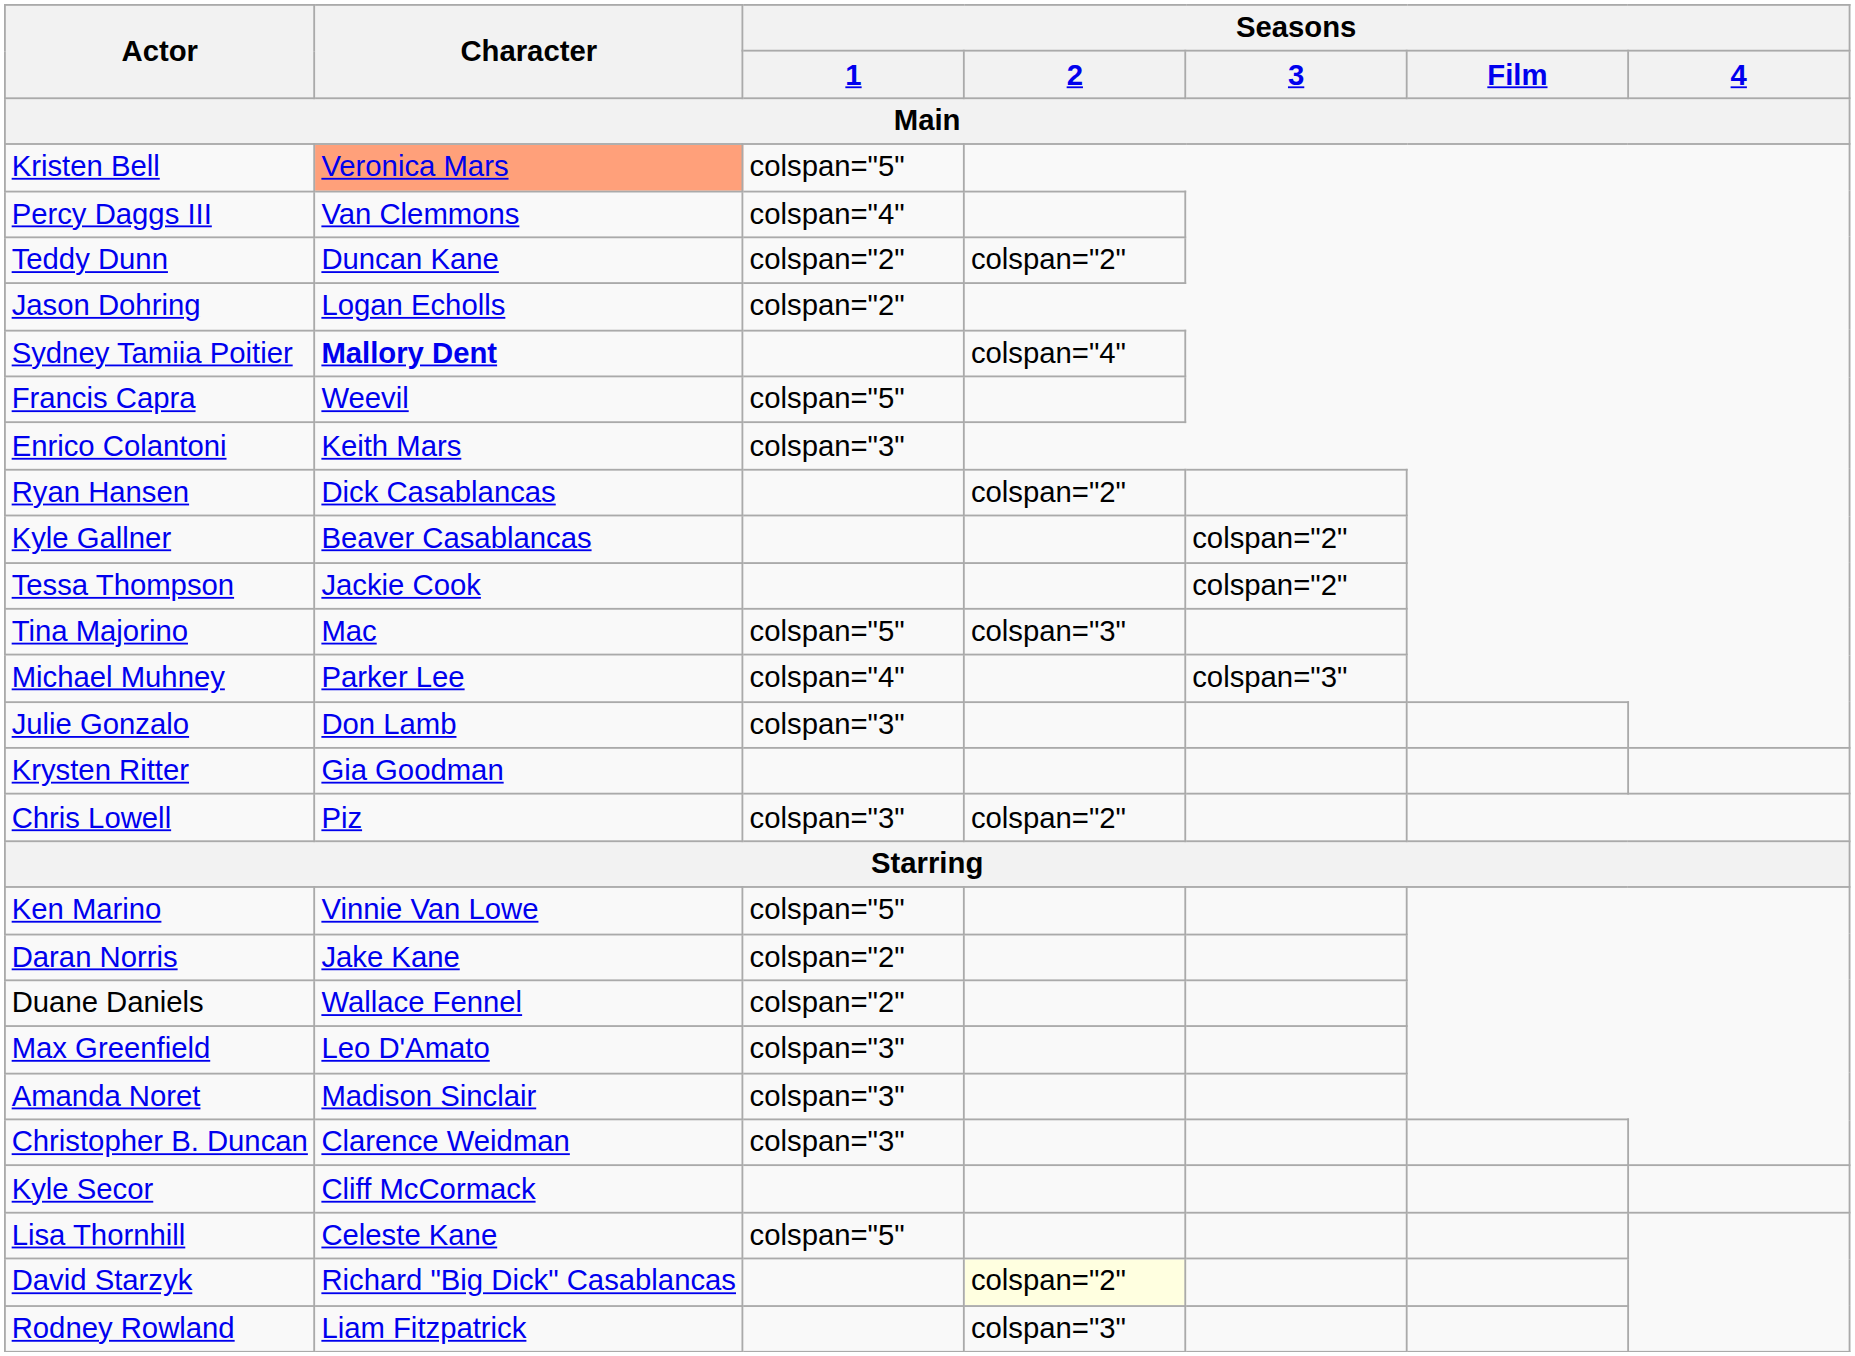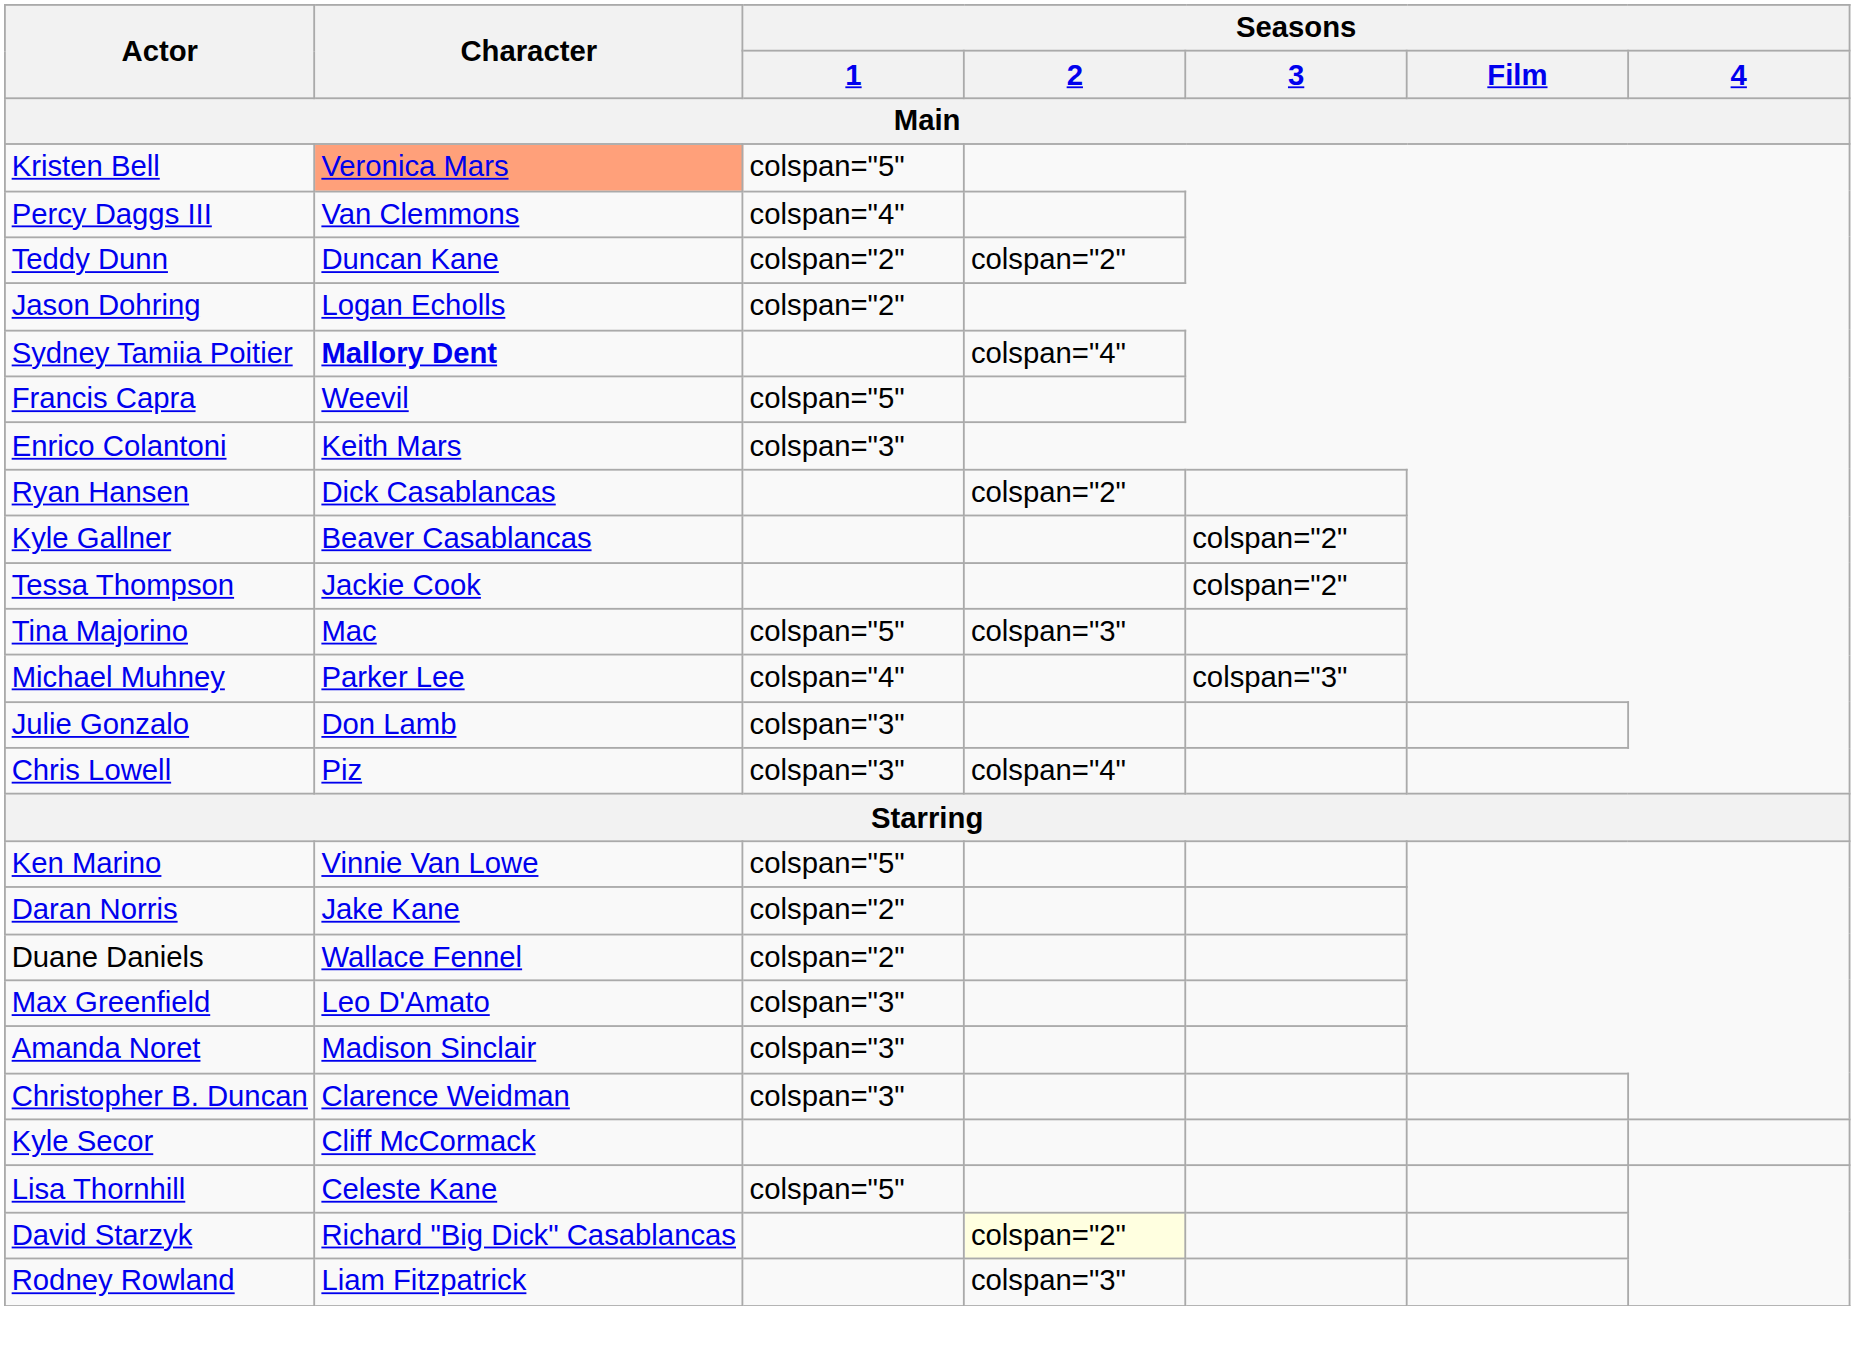- row: (100, 770)
(1048, 817) colspan="2" -> (1048, 770) colspan="4"
